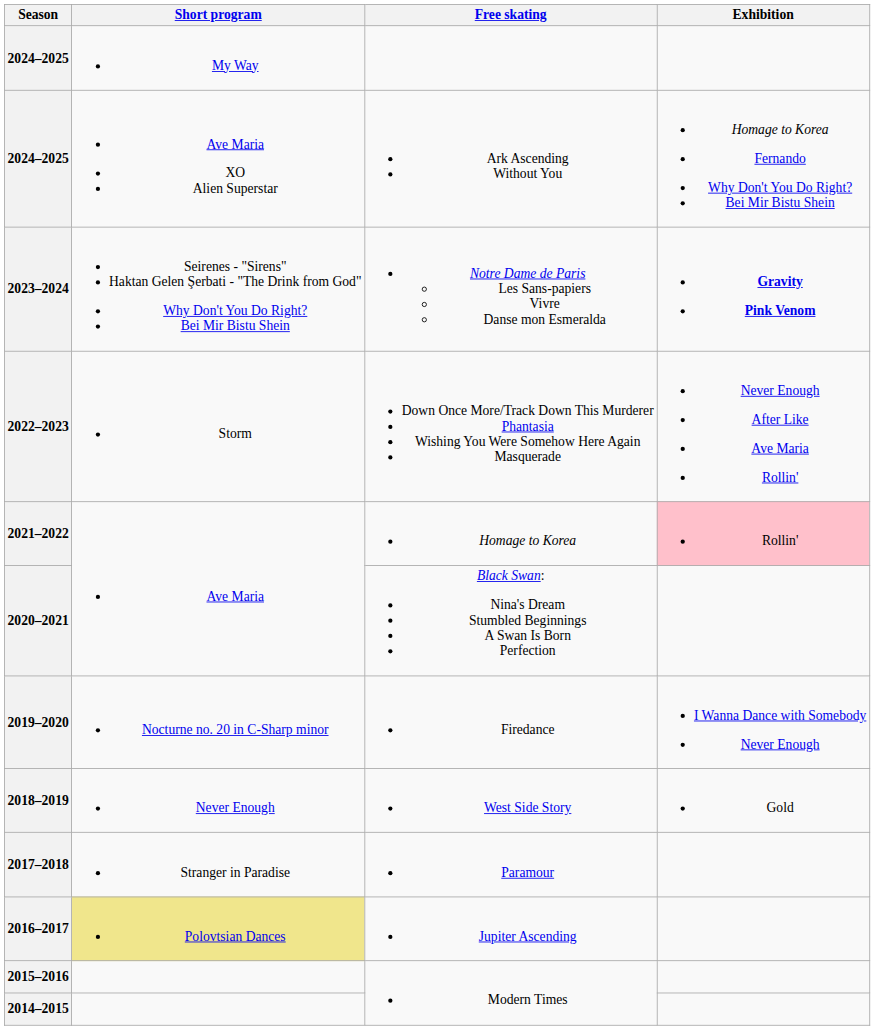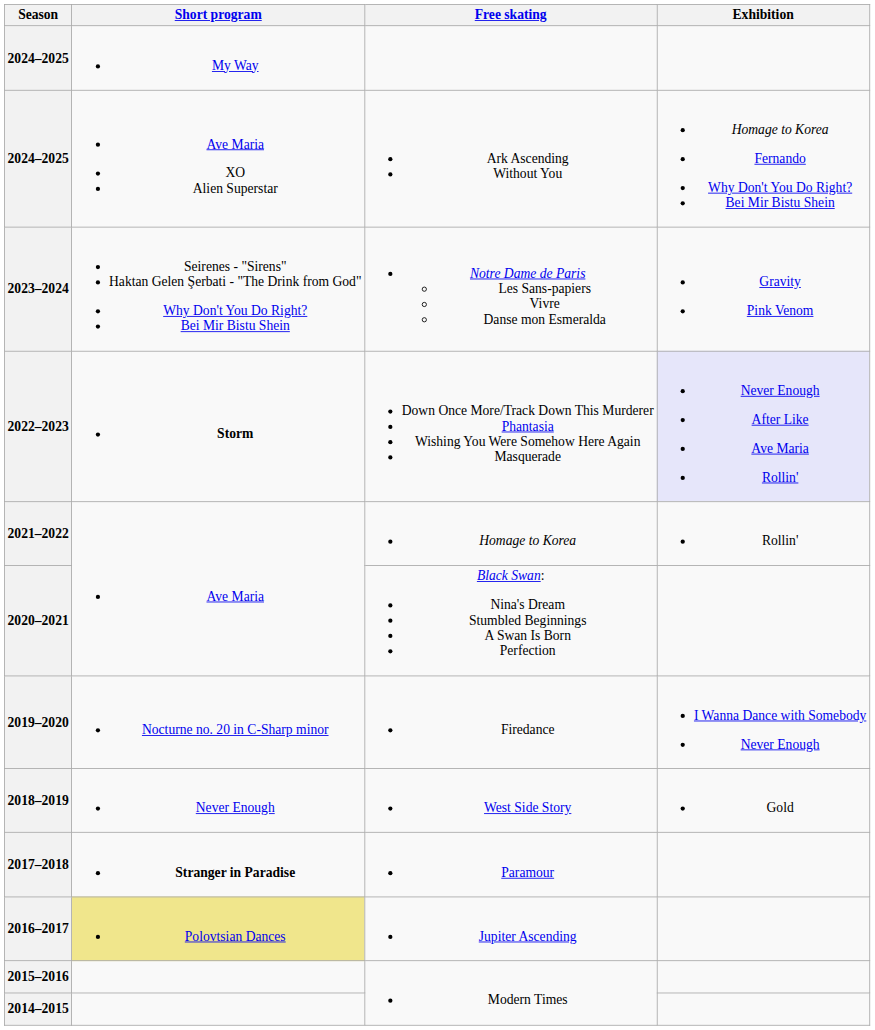(763, 297) bold -> (763, 297) normal
(218, 434) normal -> (218, 434) bold
(763, 434) no background -> (763, 434) lavender background
(763, 541) pink background -> (763, 541) no background
(218, 872) normal -> (218, 872) bold
